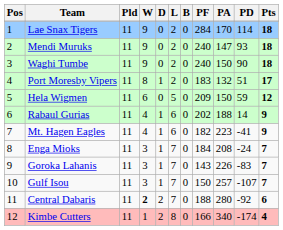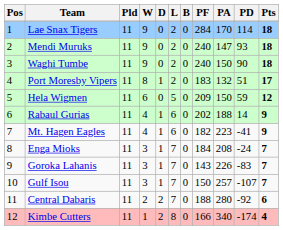(145, 200) bold -> (145, 200) normal
